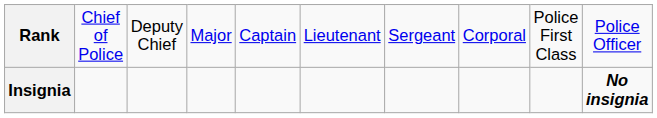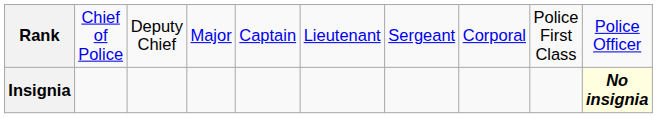(617, 90) no background -> (617, 90) lightyellow background
